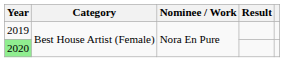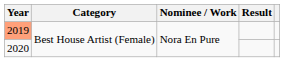(18, 30) no background -> (18, 30) lightsalmon background
(18, 48) lightgreen background -> (18, 48) no background
